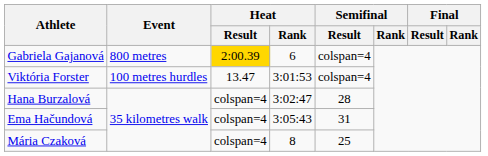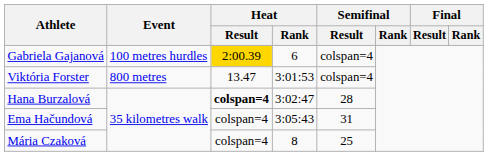(138, 56) 800 metres -> (159, 56) 100 metres hurdles
(159, 77) 100 metres hurdles -> (138, 77) 800 metres
(240, 98) normal -> (242, 98) bold
